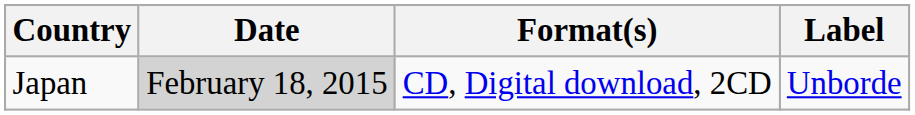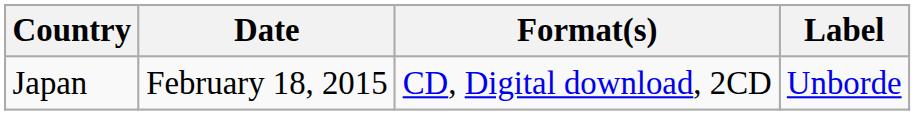(267, 82) lightgrey background -> (267, 82) no background
